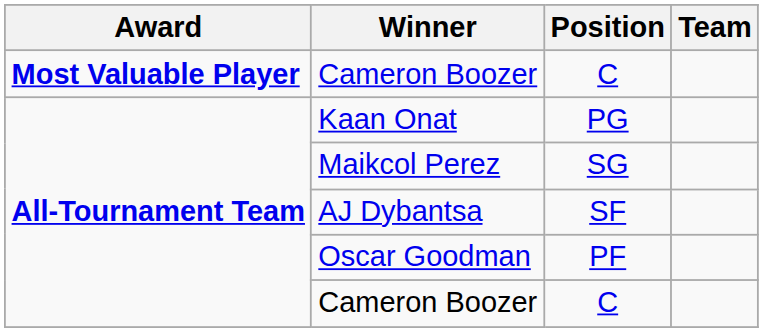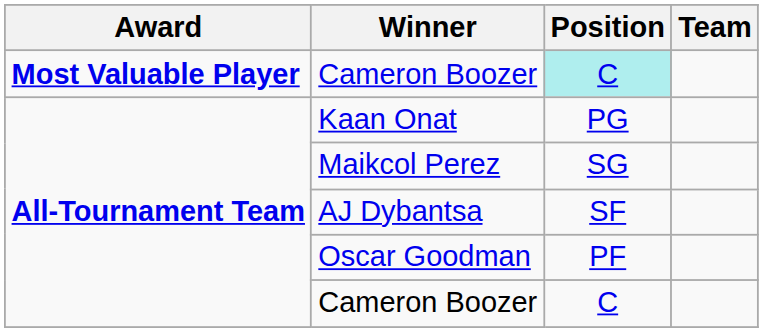(608, 73) no background -> (608, 73) paleturquoise background
